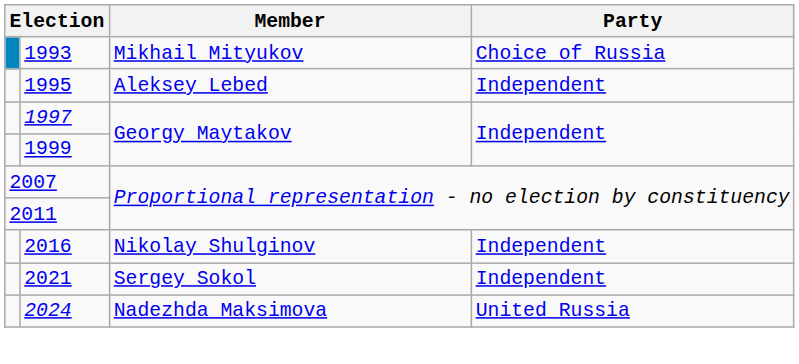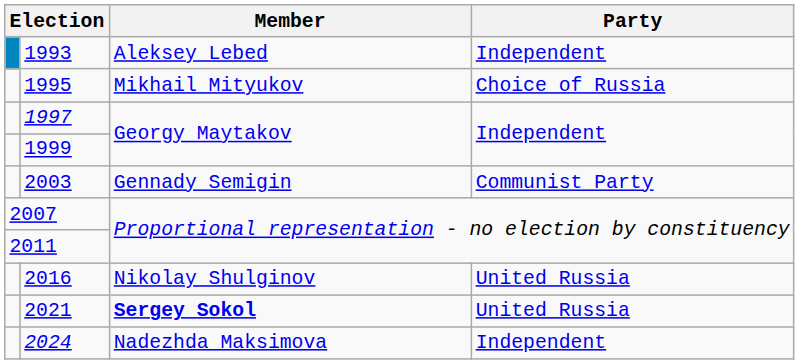(209, 53) Mikhail Mityukov -> (191, 53) Aleksey Lebed
(571, 53) Choice of Russia -> (541, 53) Independent
(191, 85) Aleksey Lebed -> (209, 85) Mikhail Mityukov
(541, 85) Independent -> (571, 85) Choice of Russia
+ row: (48, 182)
(541, 246) Independent -> (553, 279) United Russia
(185, 279) normal -> (185, 311) bold
(541, 279) Independent -> (553, 311) United Russia
(553, 311) United Russia -> (541, 343) Independent
